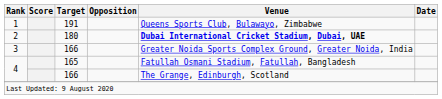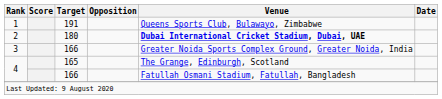(248, 62) Fatullah Osmani Stadium, Fatullah, Bangladesh -> (215, 62) The Grange, Edinburgh, Scotland
(215, 75) The Grange, Edinburgh, Scotland -> (248, 75) Fatullah Osmani Stadium, Fatullah, Bangladesh
